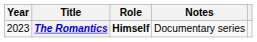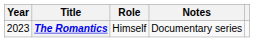(131, 28) bold -> (129, 28) normal
